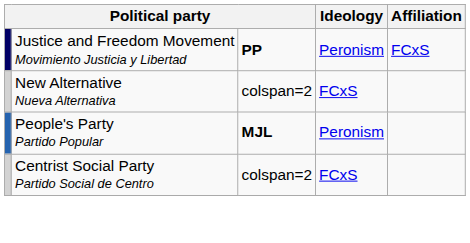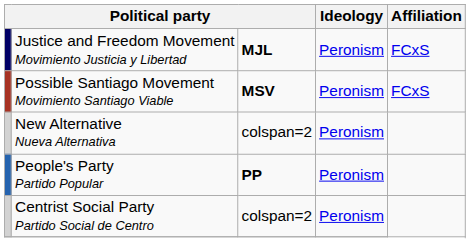(252, 49) PP -> (257, 49) MJL
+ row: (115, 91)
(338, 91) FCxS -> (352, 132) Peronism
(257, 132) MJL -> (252, 174) PP
(338, 174) FCxS -> (352, 216) Peronism
